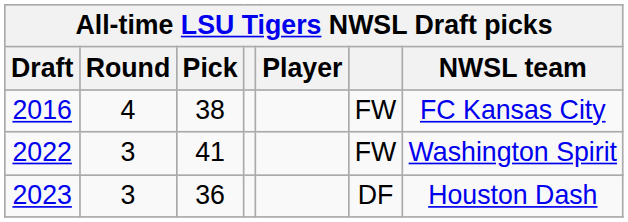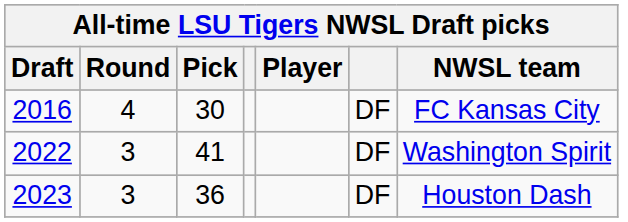(210, 110) 38 -> (210, 110) 30
(376, 110) FW -> (373, 110) DF
(376, 152) FW -> (373, 152) DF
